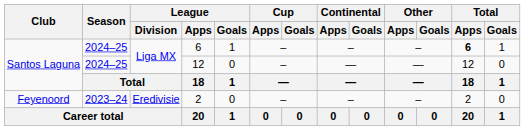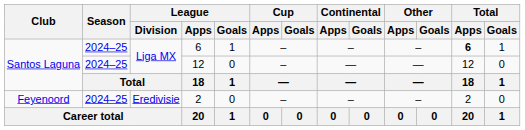(106, 99) 2023–24 -> (106, 99) 2024–25
